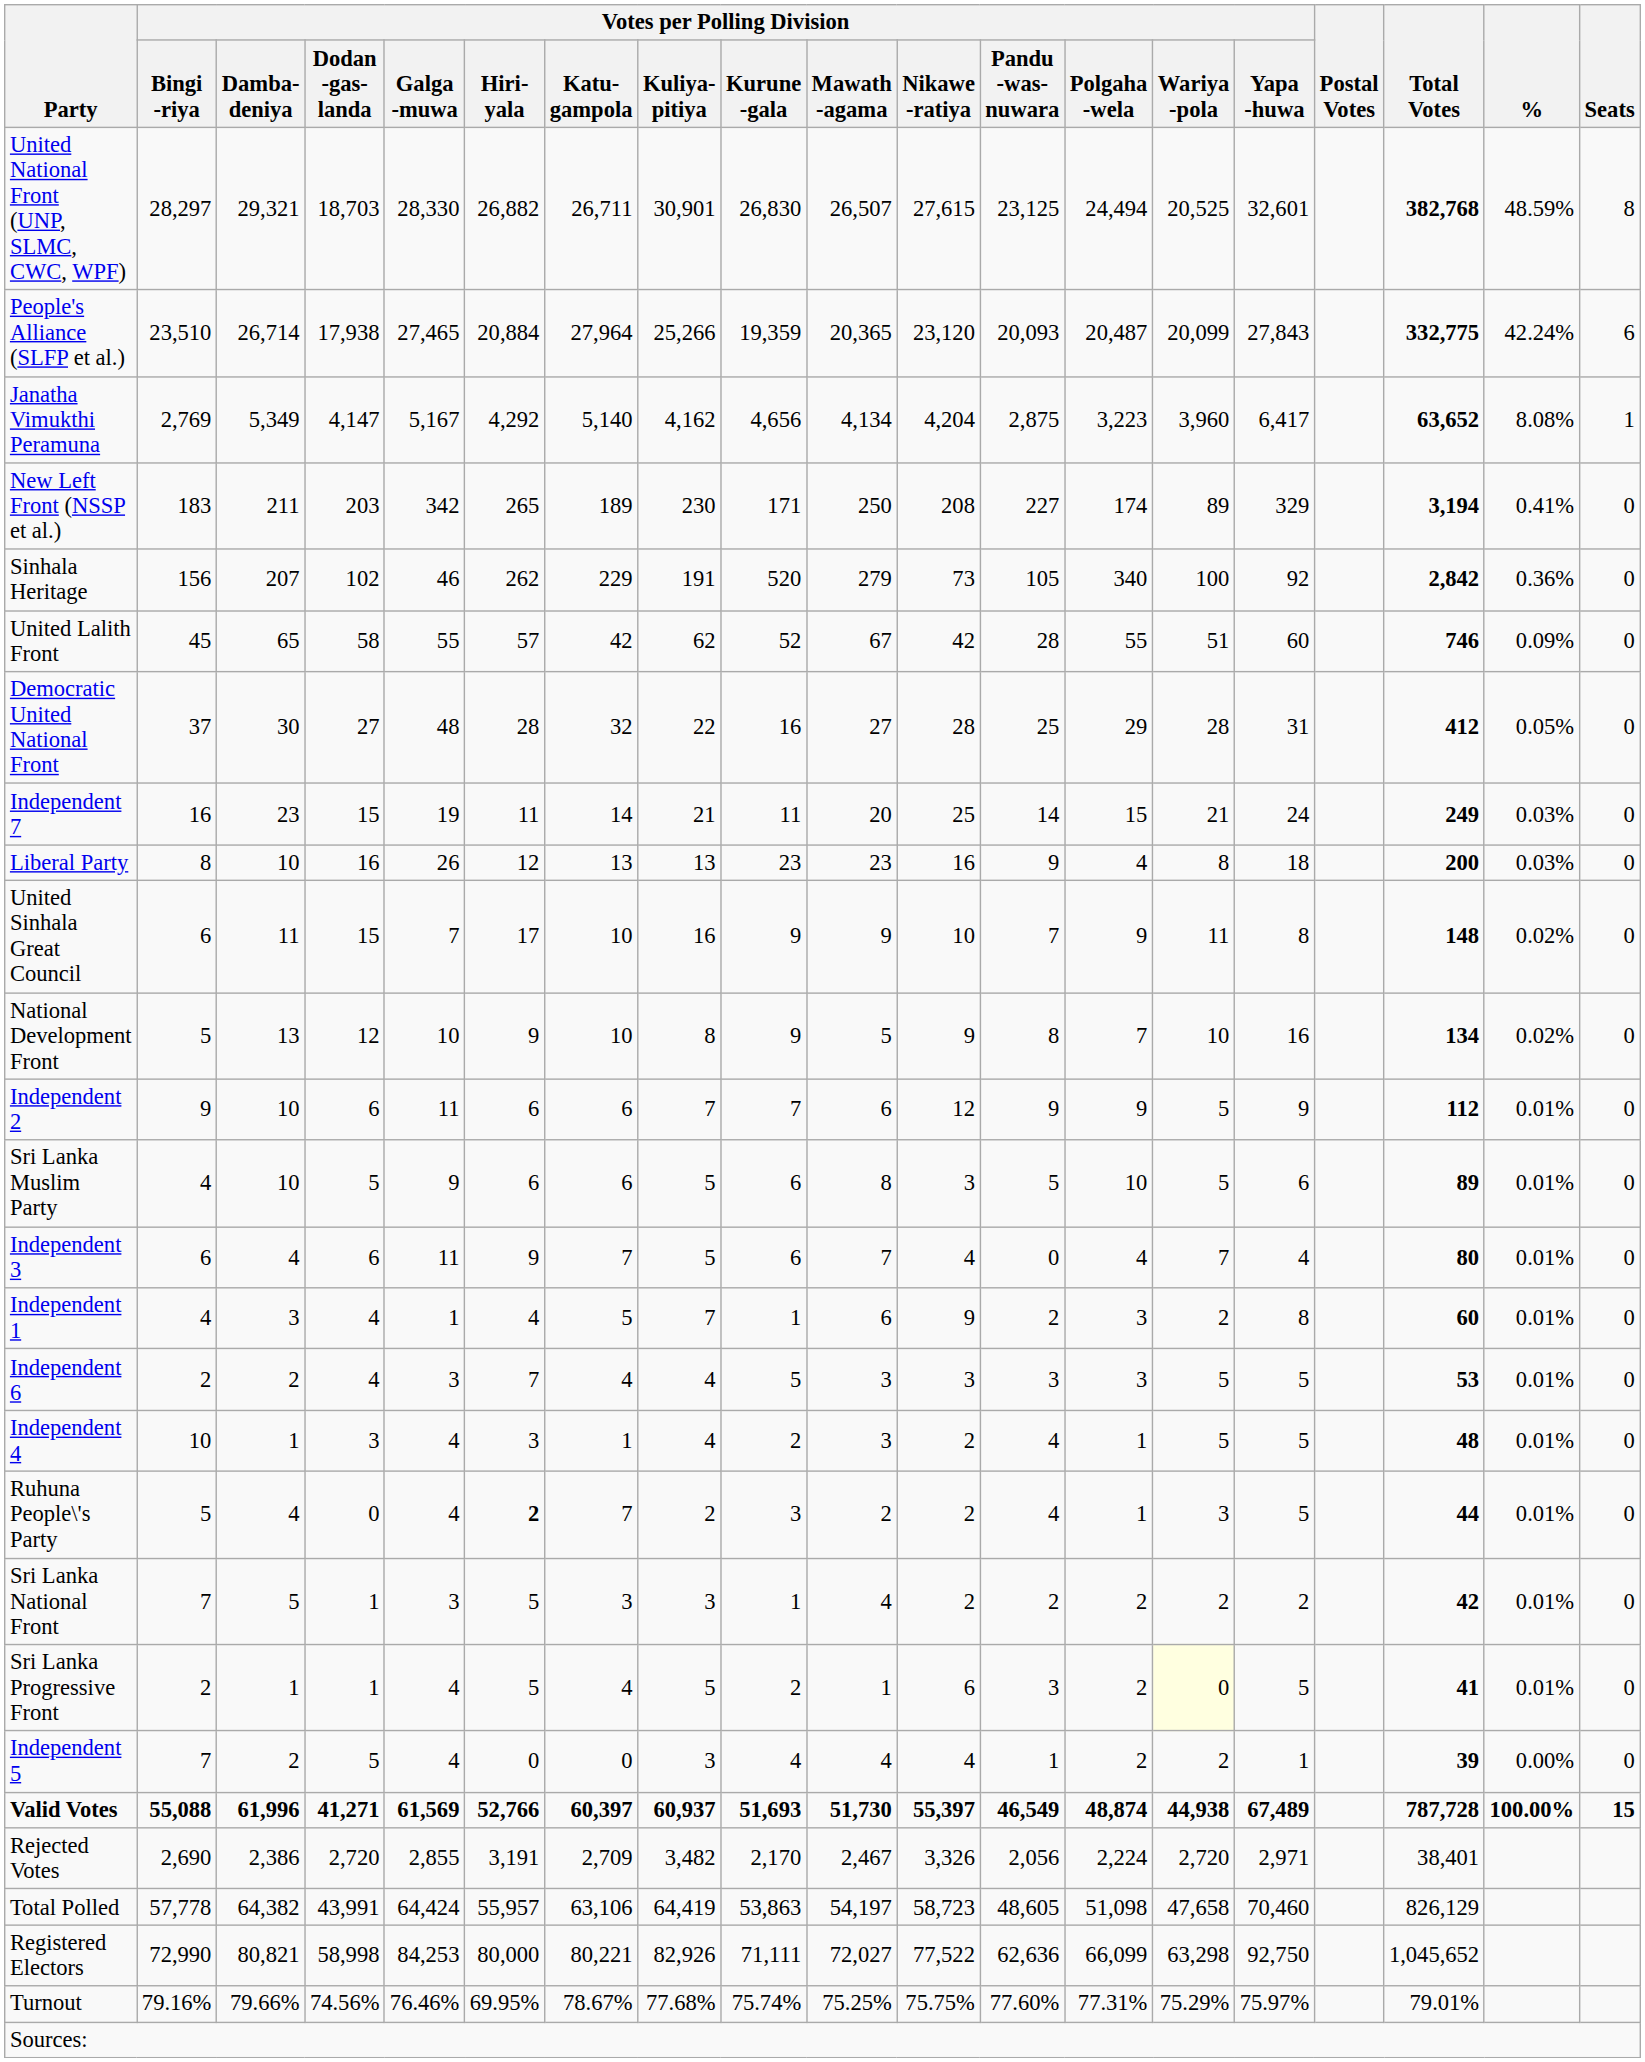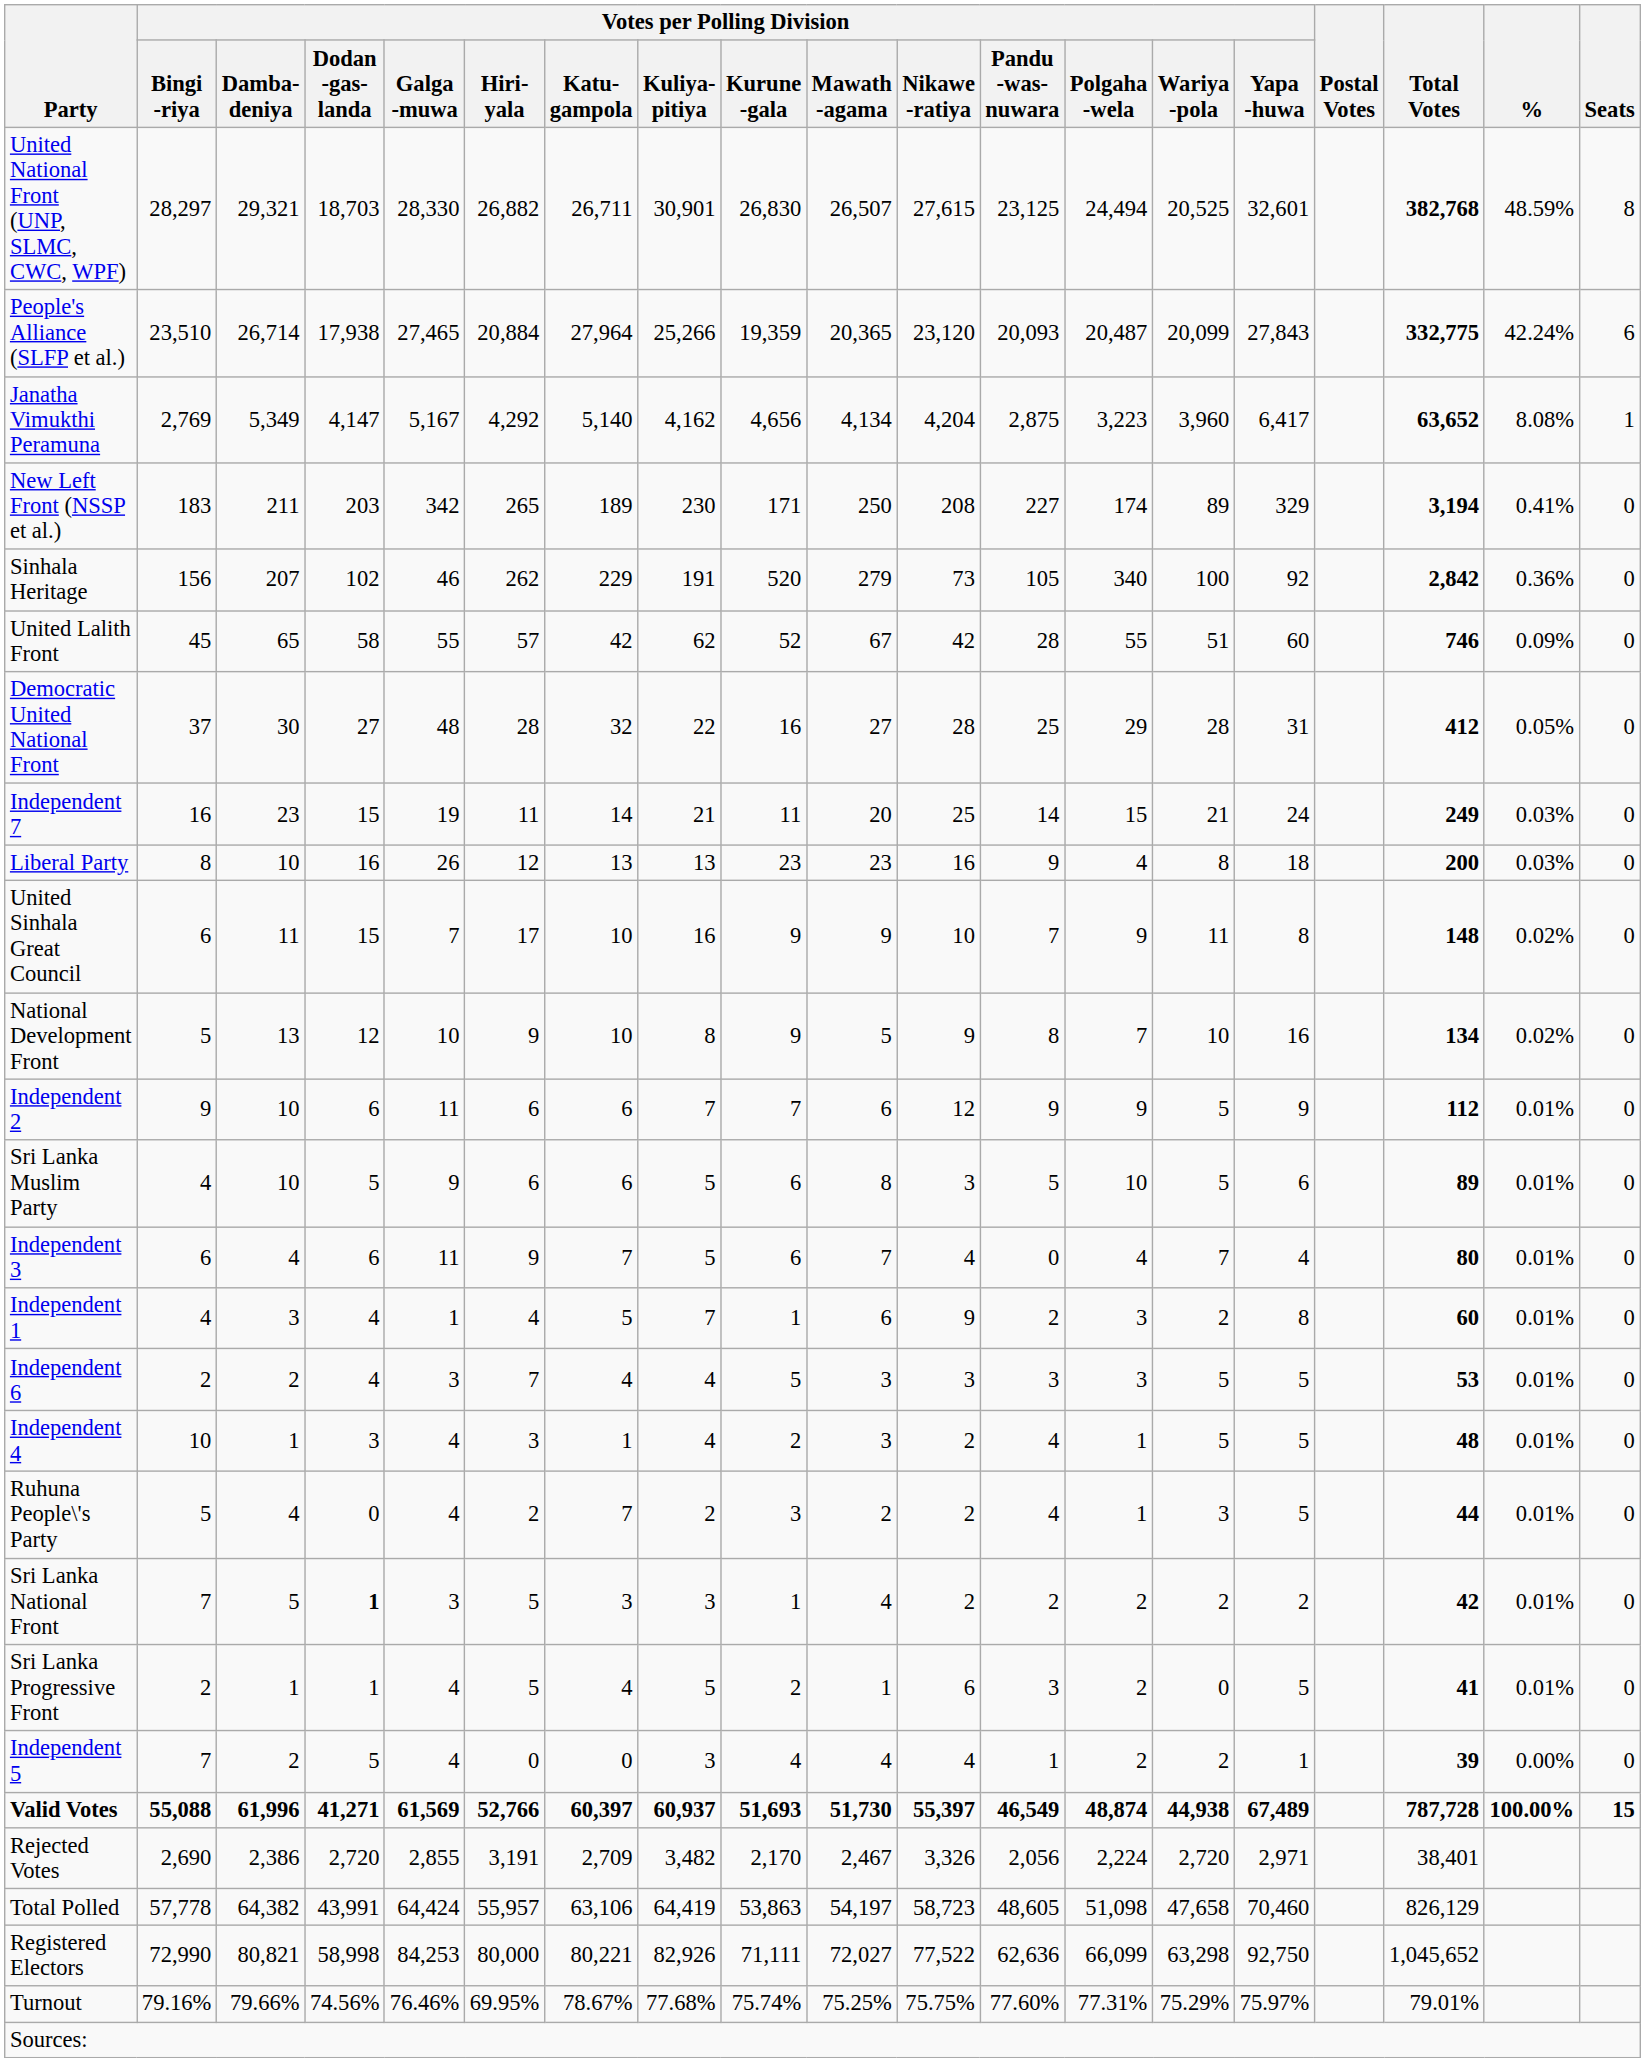(534, 1514) bold -> (534, 1514) normal
(374, 1600) normal -> (374, 1600) bold
(1224, 1687) lightyellow background -> (1224, 1687) no background
